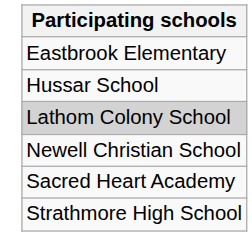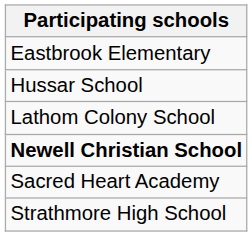(129, 117) lightgrey background -> (113, 117) no background
(134, 149) normal -> (126, 149) bold
